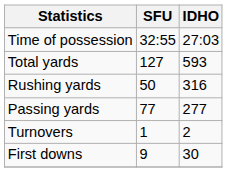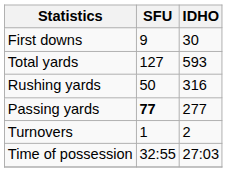rows swapped: (45, 155) <-> (70, 39)
(148, 108) normal -> (148, 108) bold
